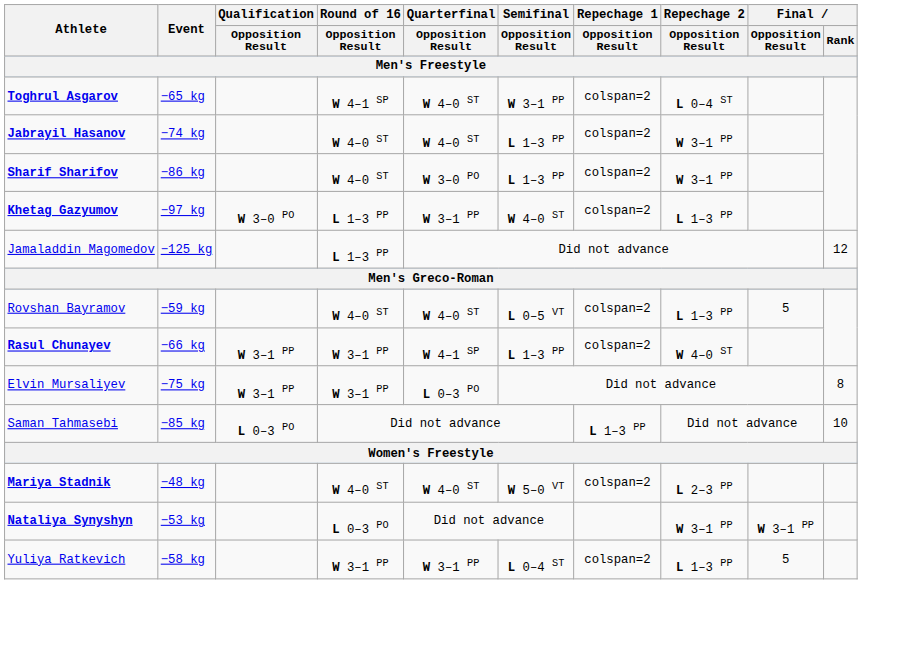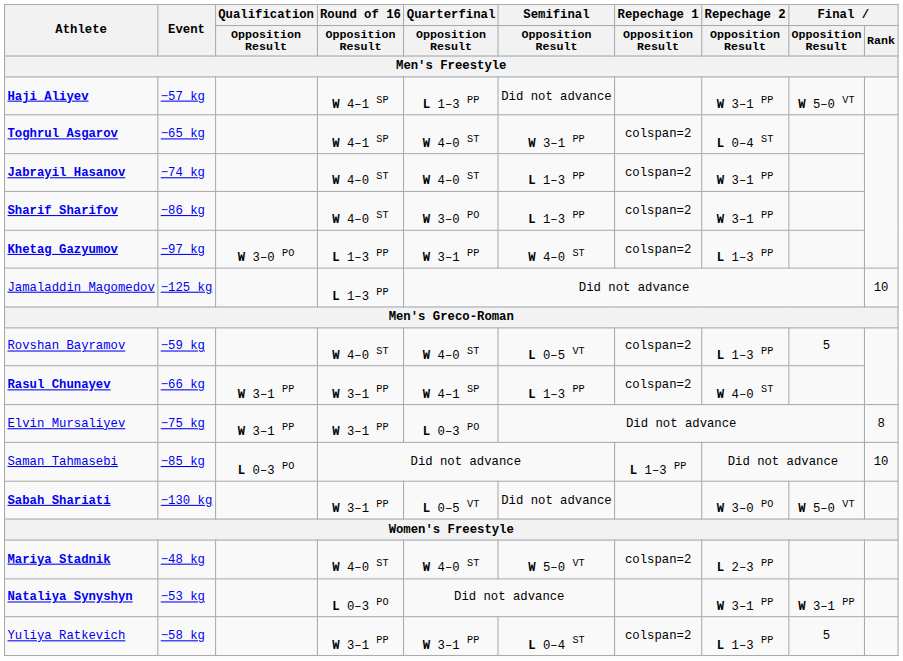+ row: (48, 96)
(840, 249) 12 -> (881, 287) 10
+ row: (59, 500)
